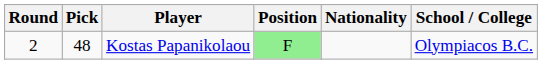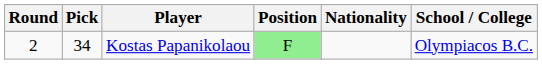(82, 45) 48 -> (82, 45) 34
